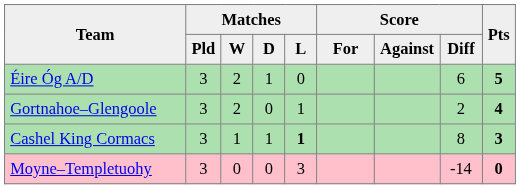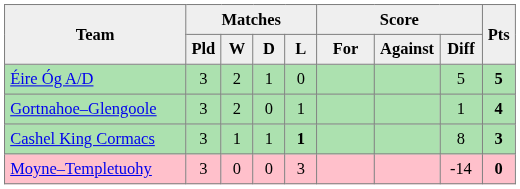(461, 79) 6 -> (461, 79) 5
(461, 109) 2 -> (461, 109) 1
